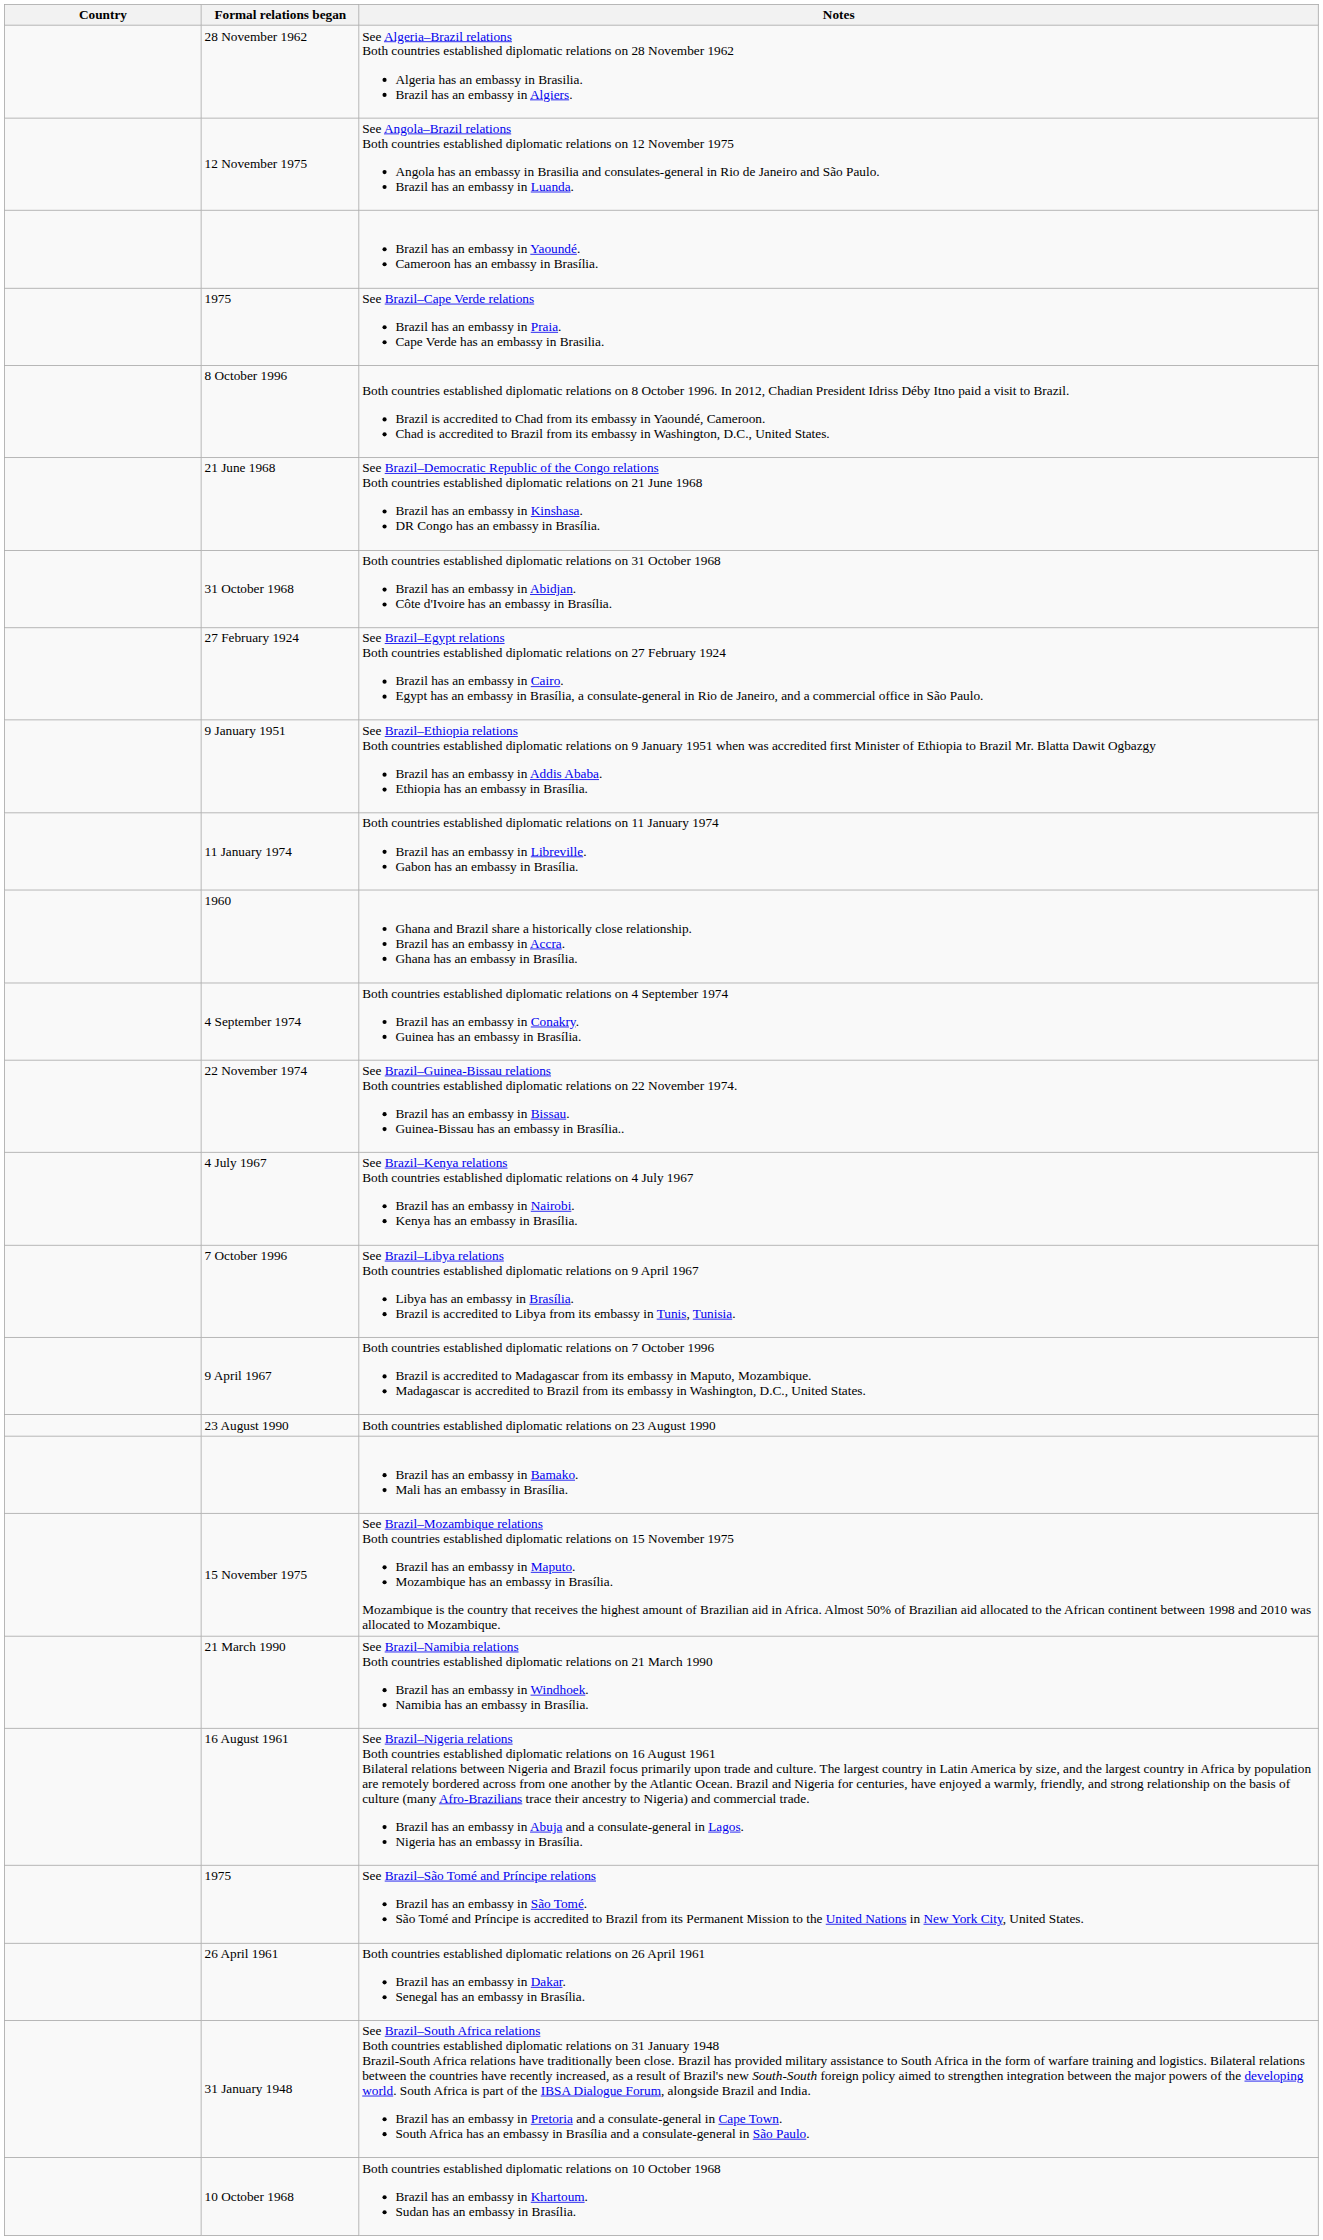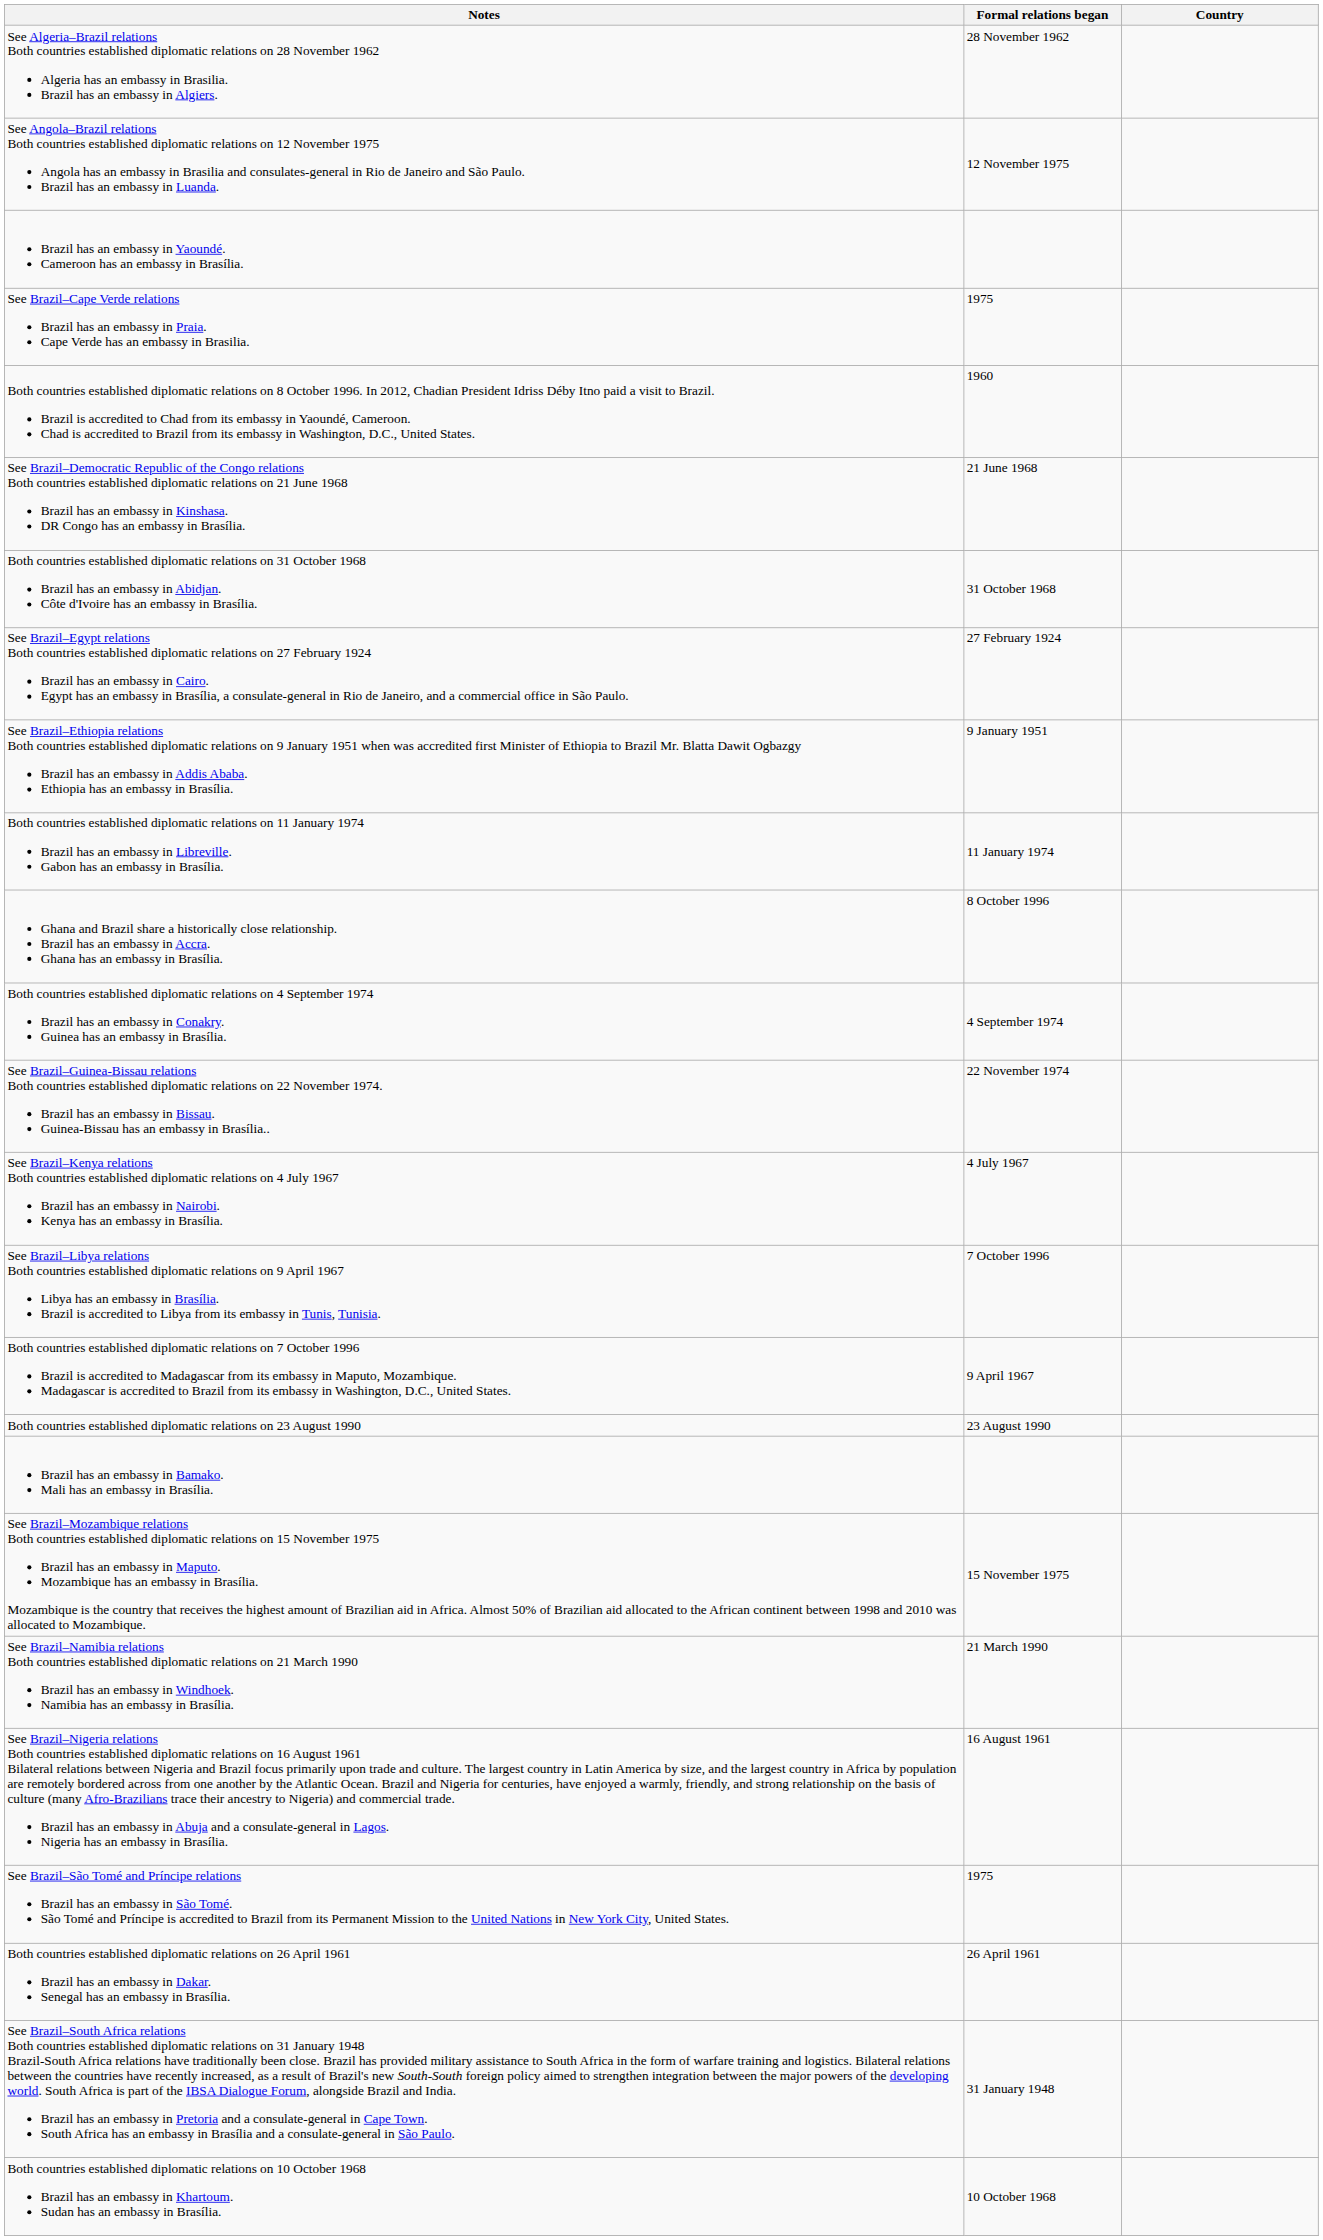columns swapped: (103, 15) <-> (839, 15)
(246, 375) 8 October 1996 -> (980, 375) 1960
(218, 900) 1960 -> (1008, 900) 8 October 1996
